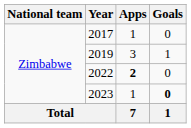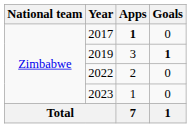(133, 34) normal -> (133, 34) bold
(168, 53) normal -> (168, 53) bold
(133, 73) bold -> (133, 73) normal
(168, 93) bold -> (168, 93) normal
